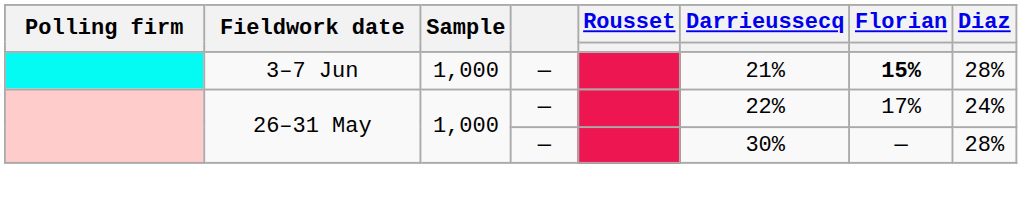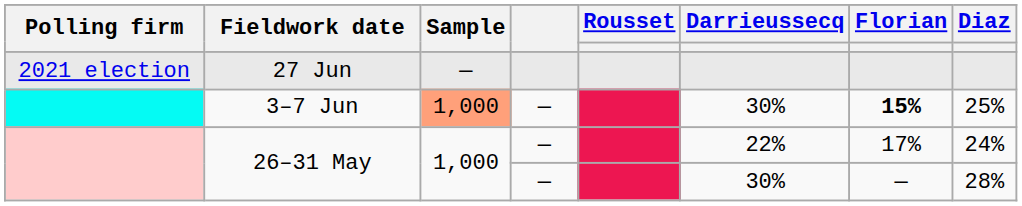+ row: (104, 71)
(466, 71) no background -> (466, 108) lightsalmon background
(765, 71) 21% -> (765, 108) 30%
(984, 71) 28% -> (984, 108) 25%
